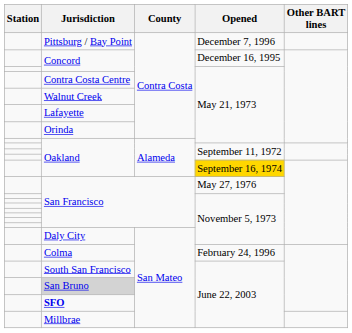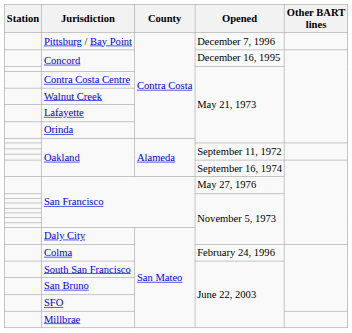(240, 168) gold background -> (240, 168) no background
(66, 286) lightgrey background -> (66, 286) no background
(54, 303) bold -> (54, 303) normal
